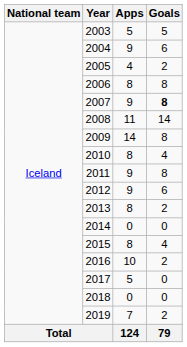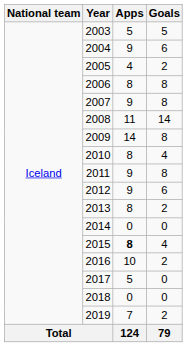(164, 102) bold -> (164, 102) normal
(130, 244) normal -> (130, 244) bold
